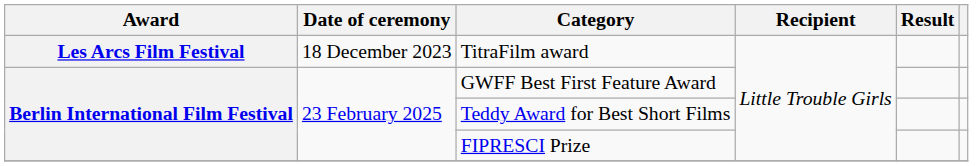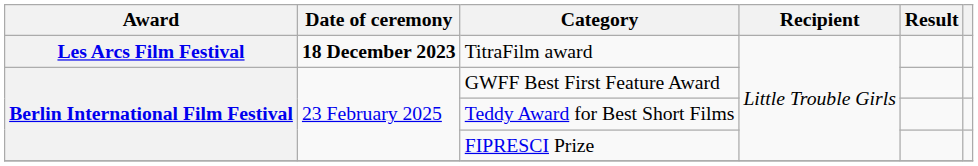(377, 51) normal -> (379, 51) bold
